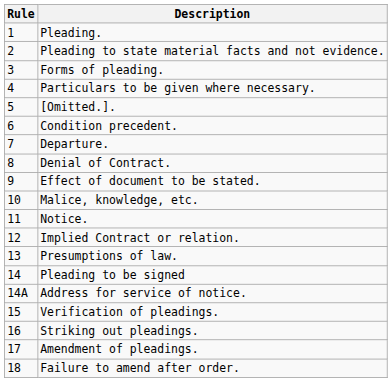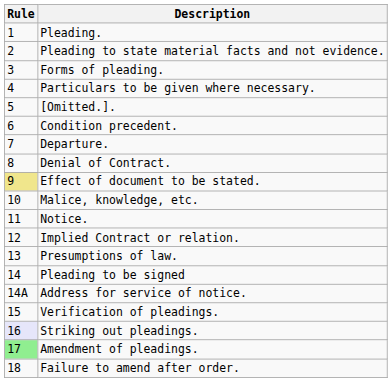(11, 182) no background -> (11, 182) khaki background
(14, 331) no background -> (14, 331) lavender background
(14, 349) no background -> (14, 349) lightgreen background
